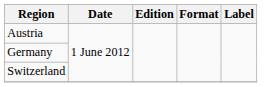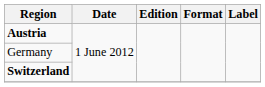(25, 33) normal -> (27, 33) bold
(36, 71) normal -> (38, 71) bold
